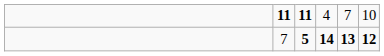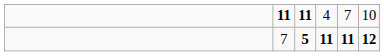(326, 39) 14 -> (326, 39) 11
(348, 39) 13 -> (348, 39) 11
